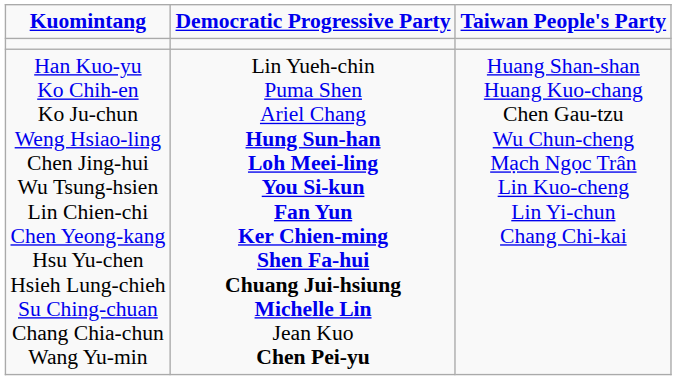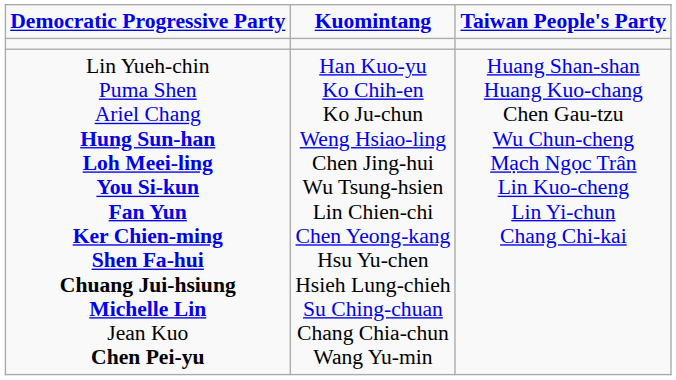columns swapped: (313, 21) <-> (88, 21)
